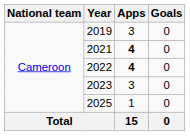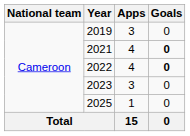(131, 49) bold -> (131, 49) normal
(167, 49) normal -> (167, 49) bold
(131, 67) bold -> (131, 67) normal
(167, 67) normal -> (167, 67) bold
